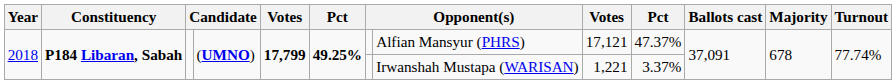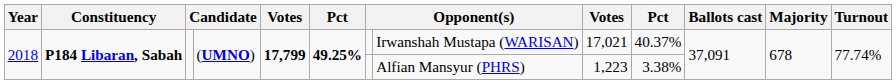(450, 42) Alfian Mansyur (PHRS) -> (477, 42) Irwanshah Mustapa (WARISAN)
(607, 42) 17,121 -> (607, 42) 17,021
(658, 42) 47.37% -> (658, 42) 40.37%
(477, 67) Irwanshah Mustapa (WARISAN) -> (450, 67) Alfian Mansyur (PHRS)
(610, 67) 1,221 -> (610, 67) 1,223
(662, 67) 3.37% -> (662, 67) 3.38%
